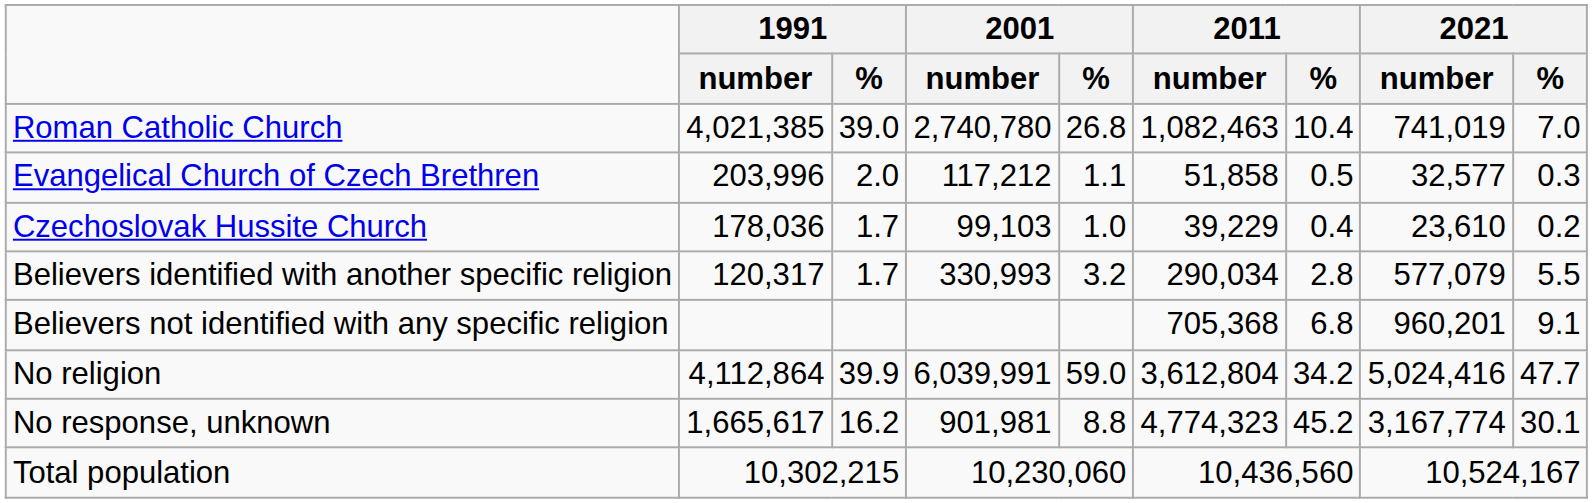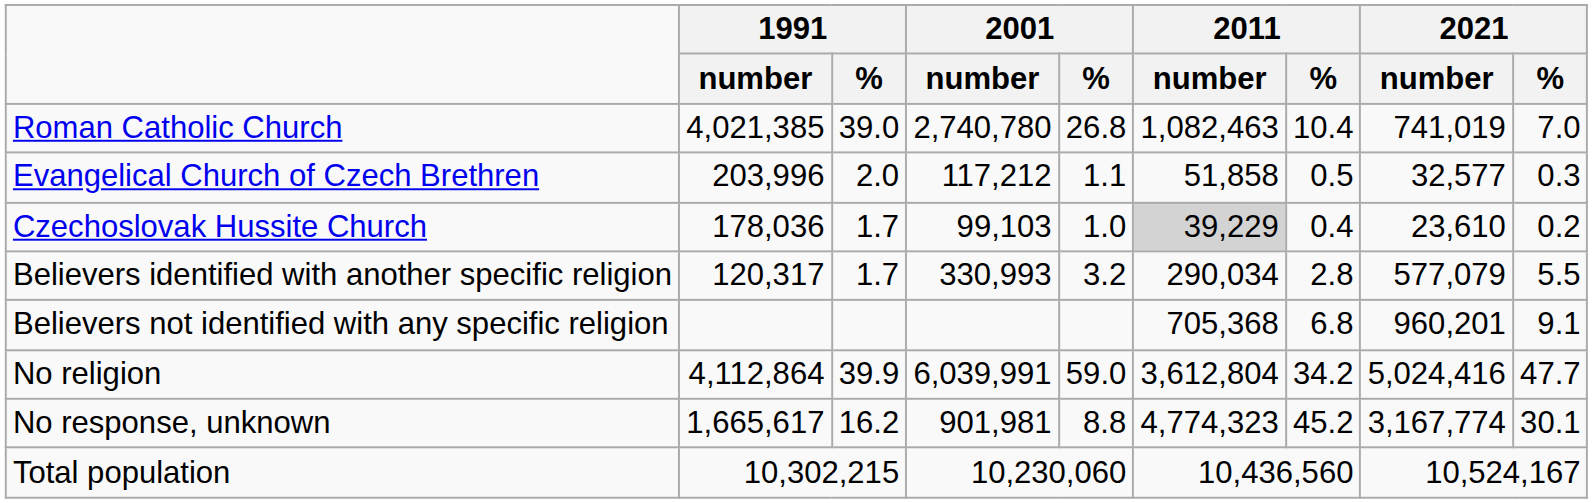(1231, 226) no background -> (1231, 226) lightgrey background
